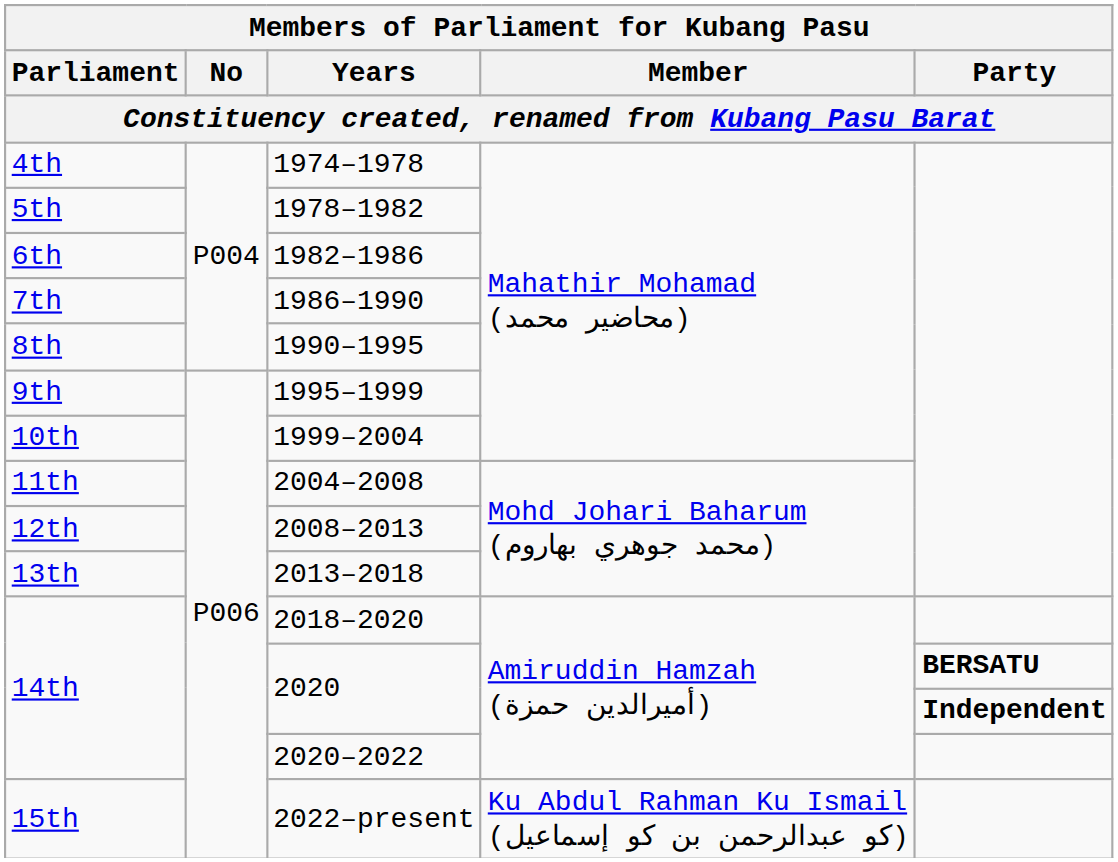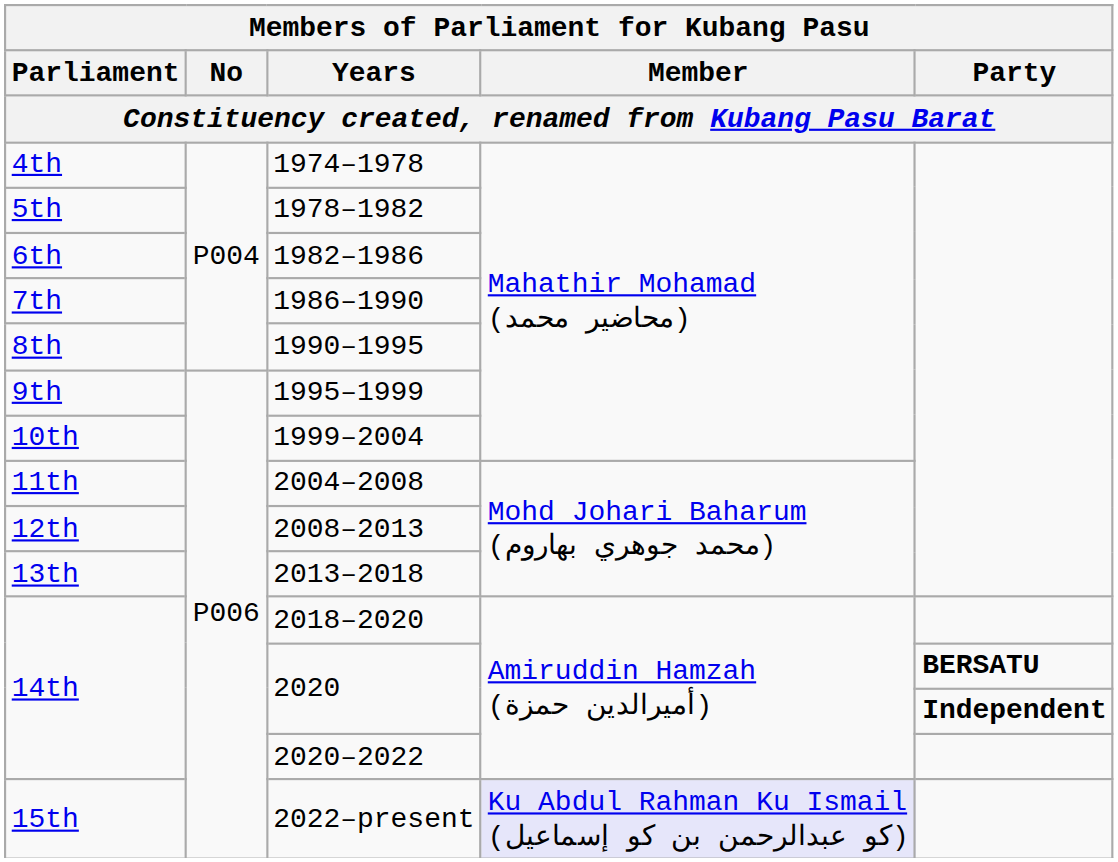(698, 819) no background -> (698, 819) lavender background
